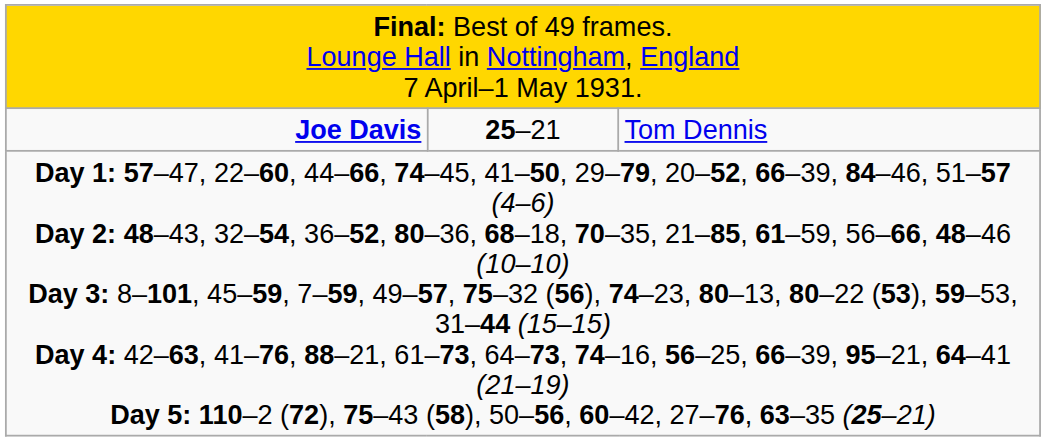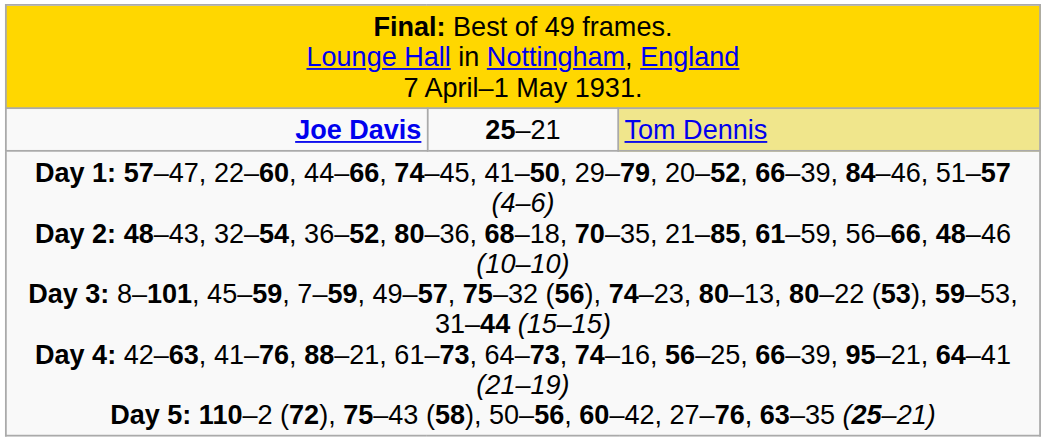(696, 130) no background -> (696, 130) khaki background
